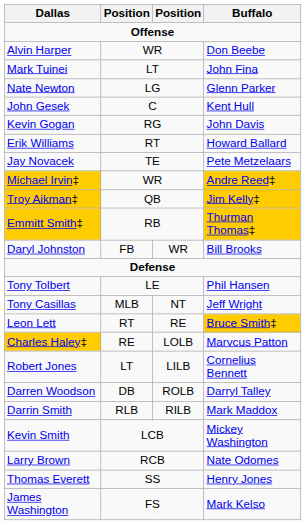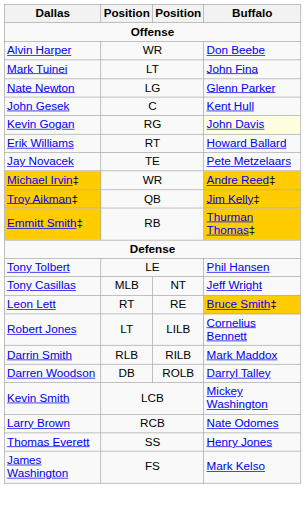(235, 124) no background -> (235, 124) lightyellow background
- row: (46, 249)
- row: (47, 341)
rows swapped: (40, 410) <-> (51, 391)
